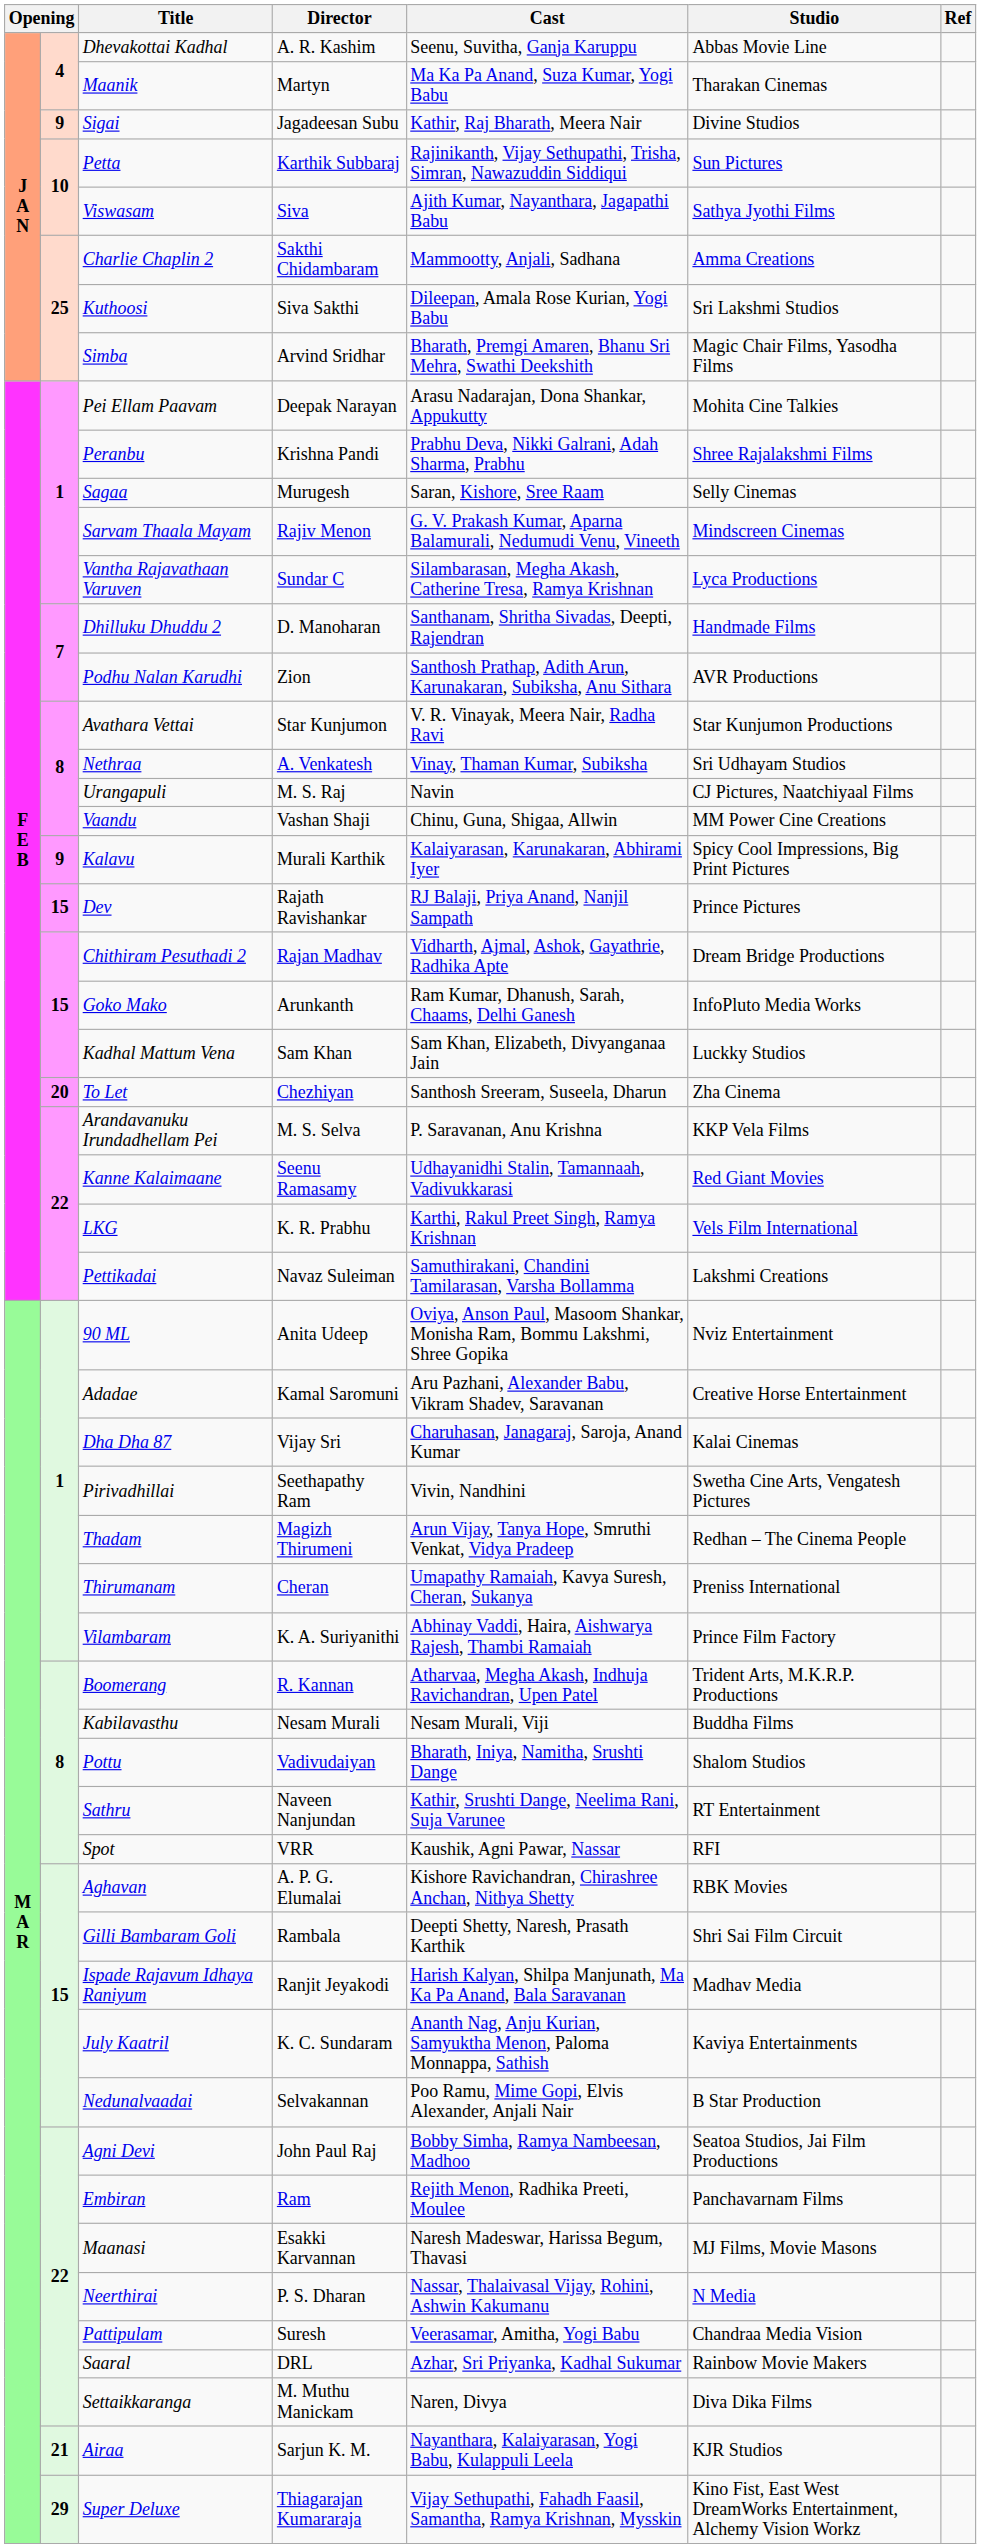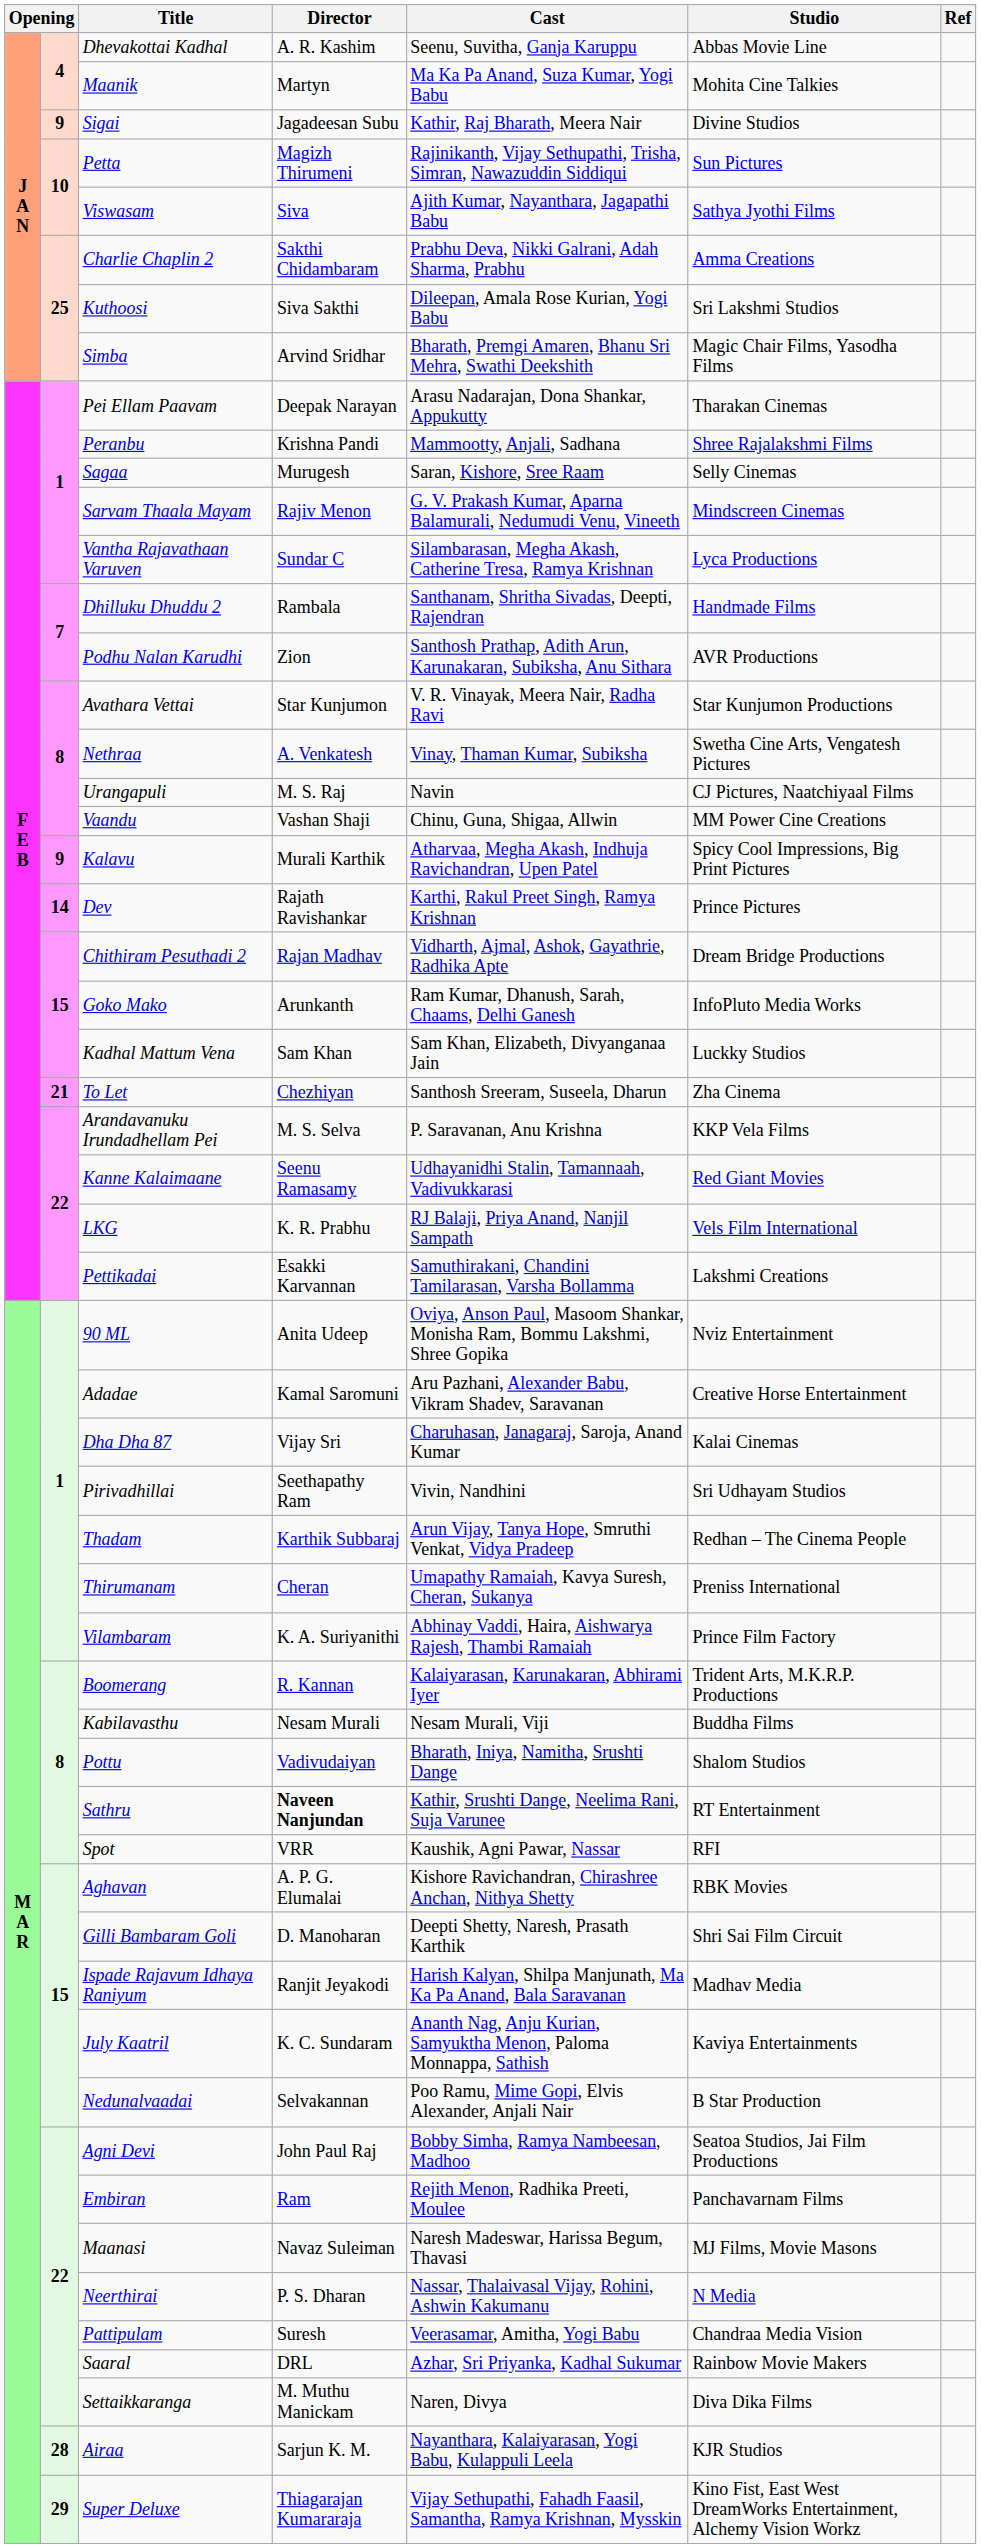(760, 85) Tharakan Cinemas -> (765, 85) Mohita Cine Talkies
(338, 162) Karthik Subbaraj -> (315, 162) Magizh Thirumeni
(515, 259) Mammootty, Anjali, Sadhana -> (534, 259) Prabhu Deva, Nikki Galrani, Adah Sharma, Prabhu
(765, 405) Mohita Cine Talkies -> (760, 405) Tharakan Cinemas
(534, 454) Prabhu Deva, Nikki Galrani, Adah Sharma, Prabhu -> (515, 444) Mammootty, Anjali, Sadhana
(329, 628) D. Manoharan -> (309, 608) Rambala
(769, 763) Sri Udhayam Studios -> (796, 753) Swetha Cine Arts, Vengatesh Pictures
(546, 859) Kalaiyarasan, Karunakaran, Abhirami Iyer -> (529, 859) Atharvaa, Megha Akash, Indhuja Ravichandran, Upen Patel
(60, 907) 15 -> (60, 907) 14
(519, 907) RJ Balaji, Priya Anand, Nanjil Sampath -> (533, 907) Karthi, Rakul Preet Singh, Ramya Krishnan
(60, 1092) 20 -> (60, 1092) 21
(533, 1227) Karthi, Rakul Preet Singh, Ramya Krishnan -> (519, 1227) RJ Balaji, Priya Anand, Nanjil Sampath
(336, 1276) Navaz Suleiman -> (316, 1276) Esakki Karvannan
(796, 1490) Swetha Cine Arts, Vengatesh Pictures -> (769, 1490) Sri Udhayam Studios
(315, 1539) Magizh Thirumeni -> (338, 1539) Karthik Subbaraj
(529, 1685) Atharvaa, Megha Akash, Indhuja Ravichandran, Upen Patel -> (546, 1685) Kalaiyarasan, Karunakaran, Abhirami Iyer
(316, 1810) normal -> (320, 1810) bold
(309, 1936) Rambala -> (329, 1936) D. Manoharan
(316, 2247) Esakki Karvannan -> (336, 2247) Navaz Suleiman
(60, 2450) 21 -> (60, 2450) 28
